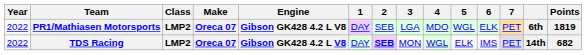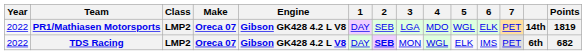(536, 27) 6th -> (536, 27) 14th
(536, 42) 14th -> (536, 42) 6th
